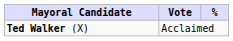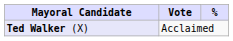(48, 28) no background -> (48, 28) lavender background
